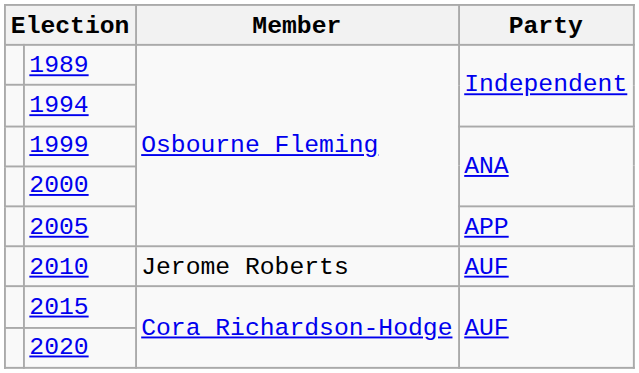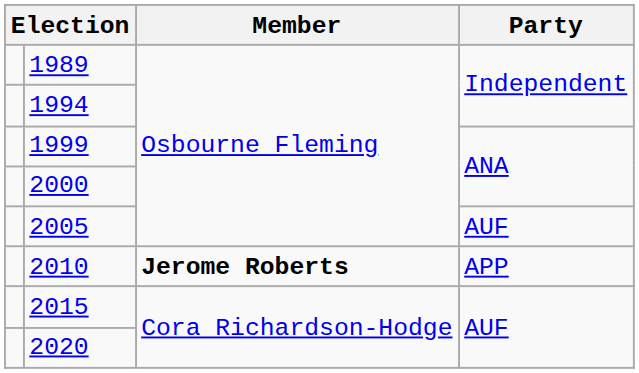(486, 226) APP -> (486, 226) AUF
(245, 267) normal -> (245, 267) bold
(486, 267) AUF -> (486, 267) APP
